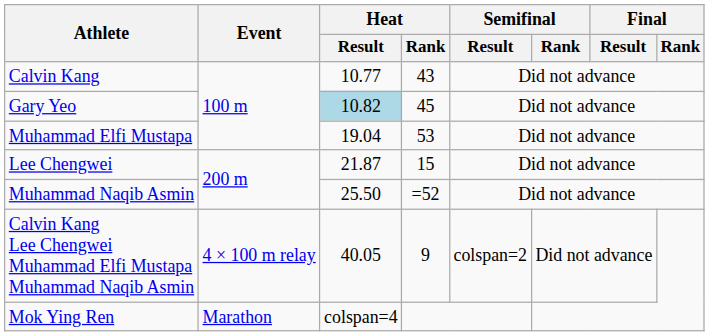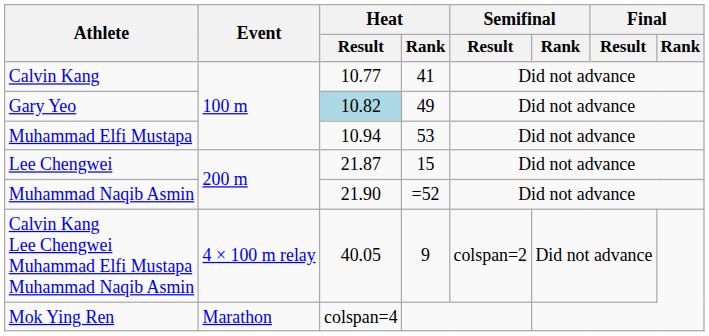(426, 76) 43 -> (426, 76) 41
(426, 106) 45 -> (426, 106) 49
(361, 135) 19.04 -> (361, 135) 10.94
(361, 194) 25.50 -> (361, 194) 21.90
